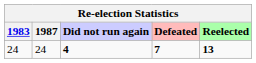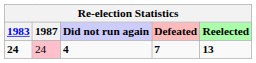(13, 49) normal -> (13, 49) bold
(41, 49) no background -> (41, 49) pink background
